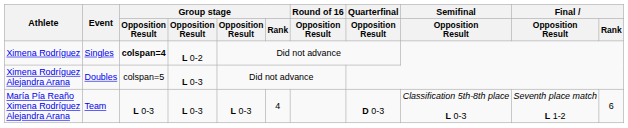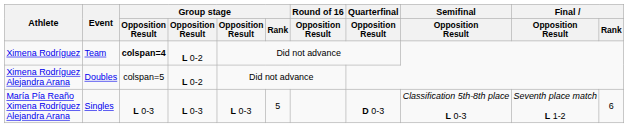(99, 53) Singles -> (95, 53) Team
(192, 82) L 0-3 -> (192, 82) L 0-2
(95, 106) Team -> (99, 106) Singles
(278, 106) 4 -> (278, 106) 5
